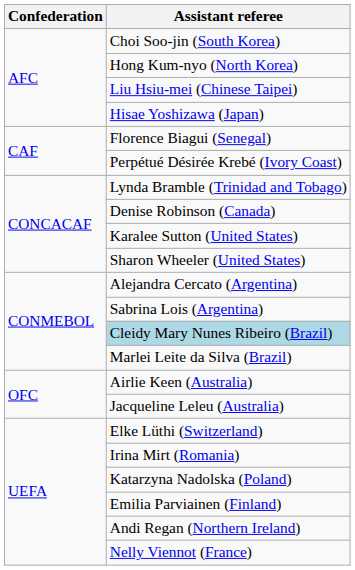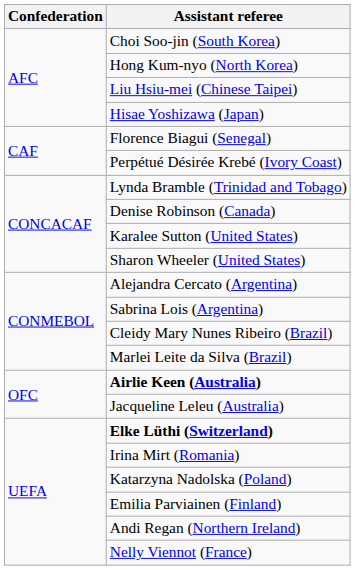(221, 333) lightblue background -> (221, 333) no background
(181, 382) normal -> (185, 382) bold
(186, 430) normal -> (191, 430) bold
